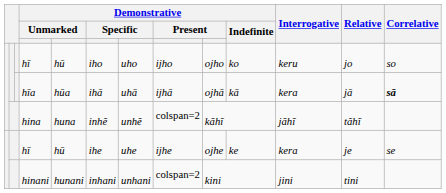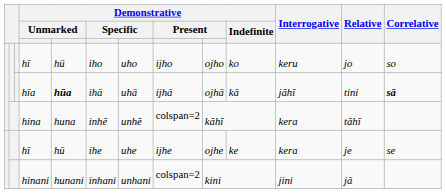(62, 93) normal -> (63, 93) bold
(288, 93) kera -> (287, 93) jãhĩ
(348, 93) jā -> (351, 93) tini
(287, 122) jãhĩ -> (288, 122) kera
(351, 180) tini -> (348, 180) jā
